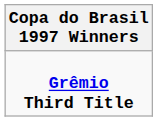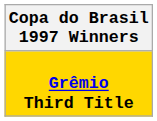(79, 93) no background -> (79, 93) gold background
